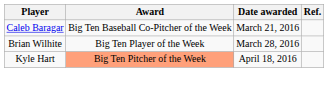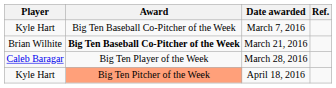+ row: (276, 28)
(35, 28) Caleb Baragar -> (35, 43) Brian Wilhite
(150, 28) normal -> (154, 43) bold
(35, 43) Brian Wilhite -> (35, 59) Caleb Baragar
